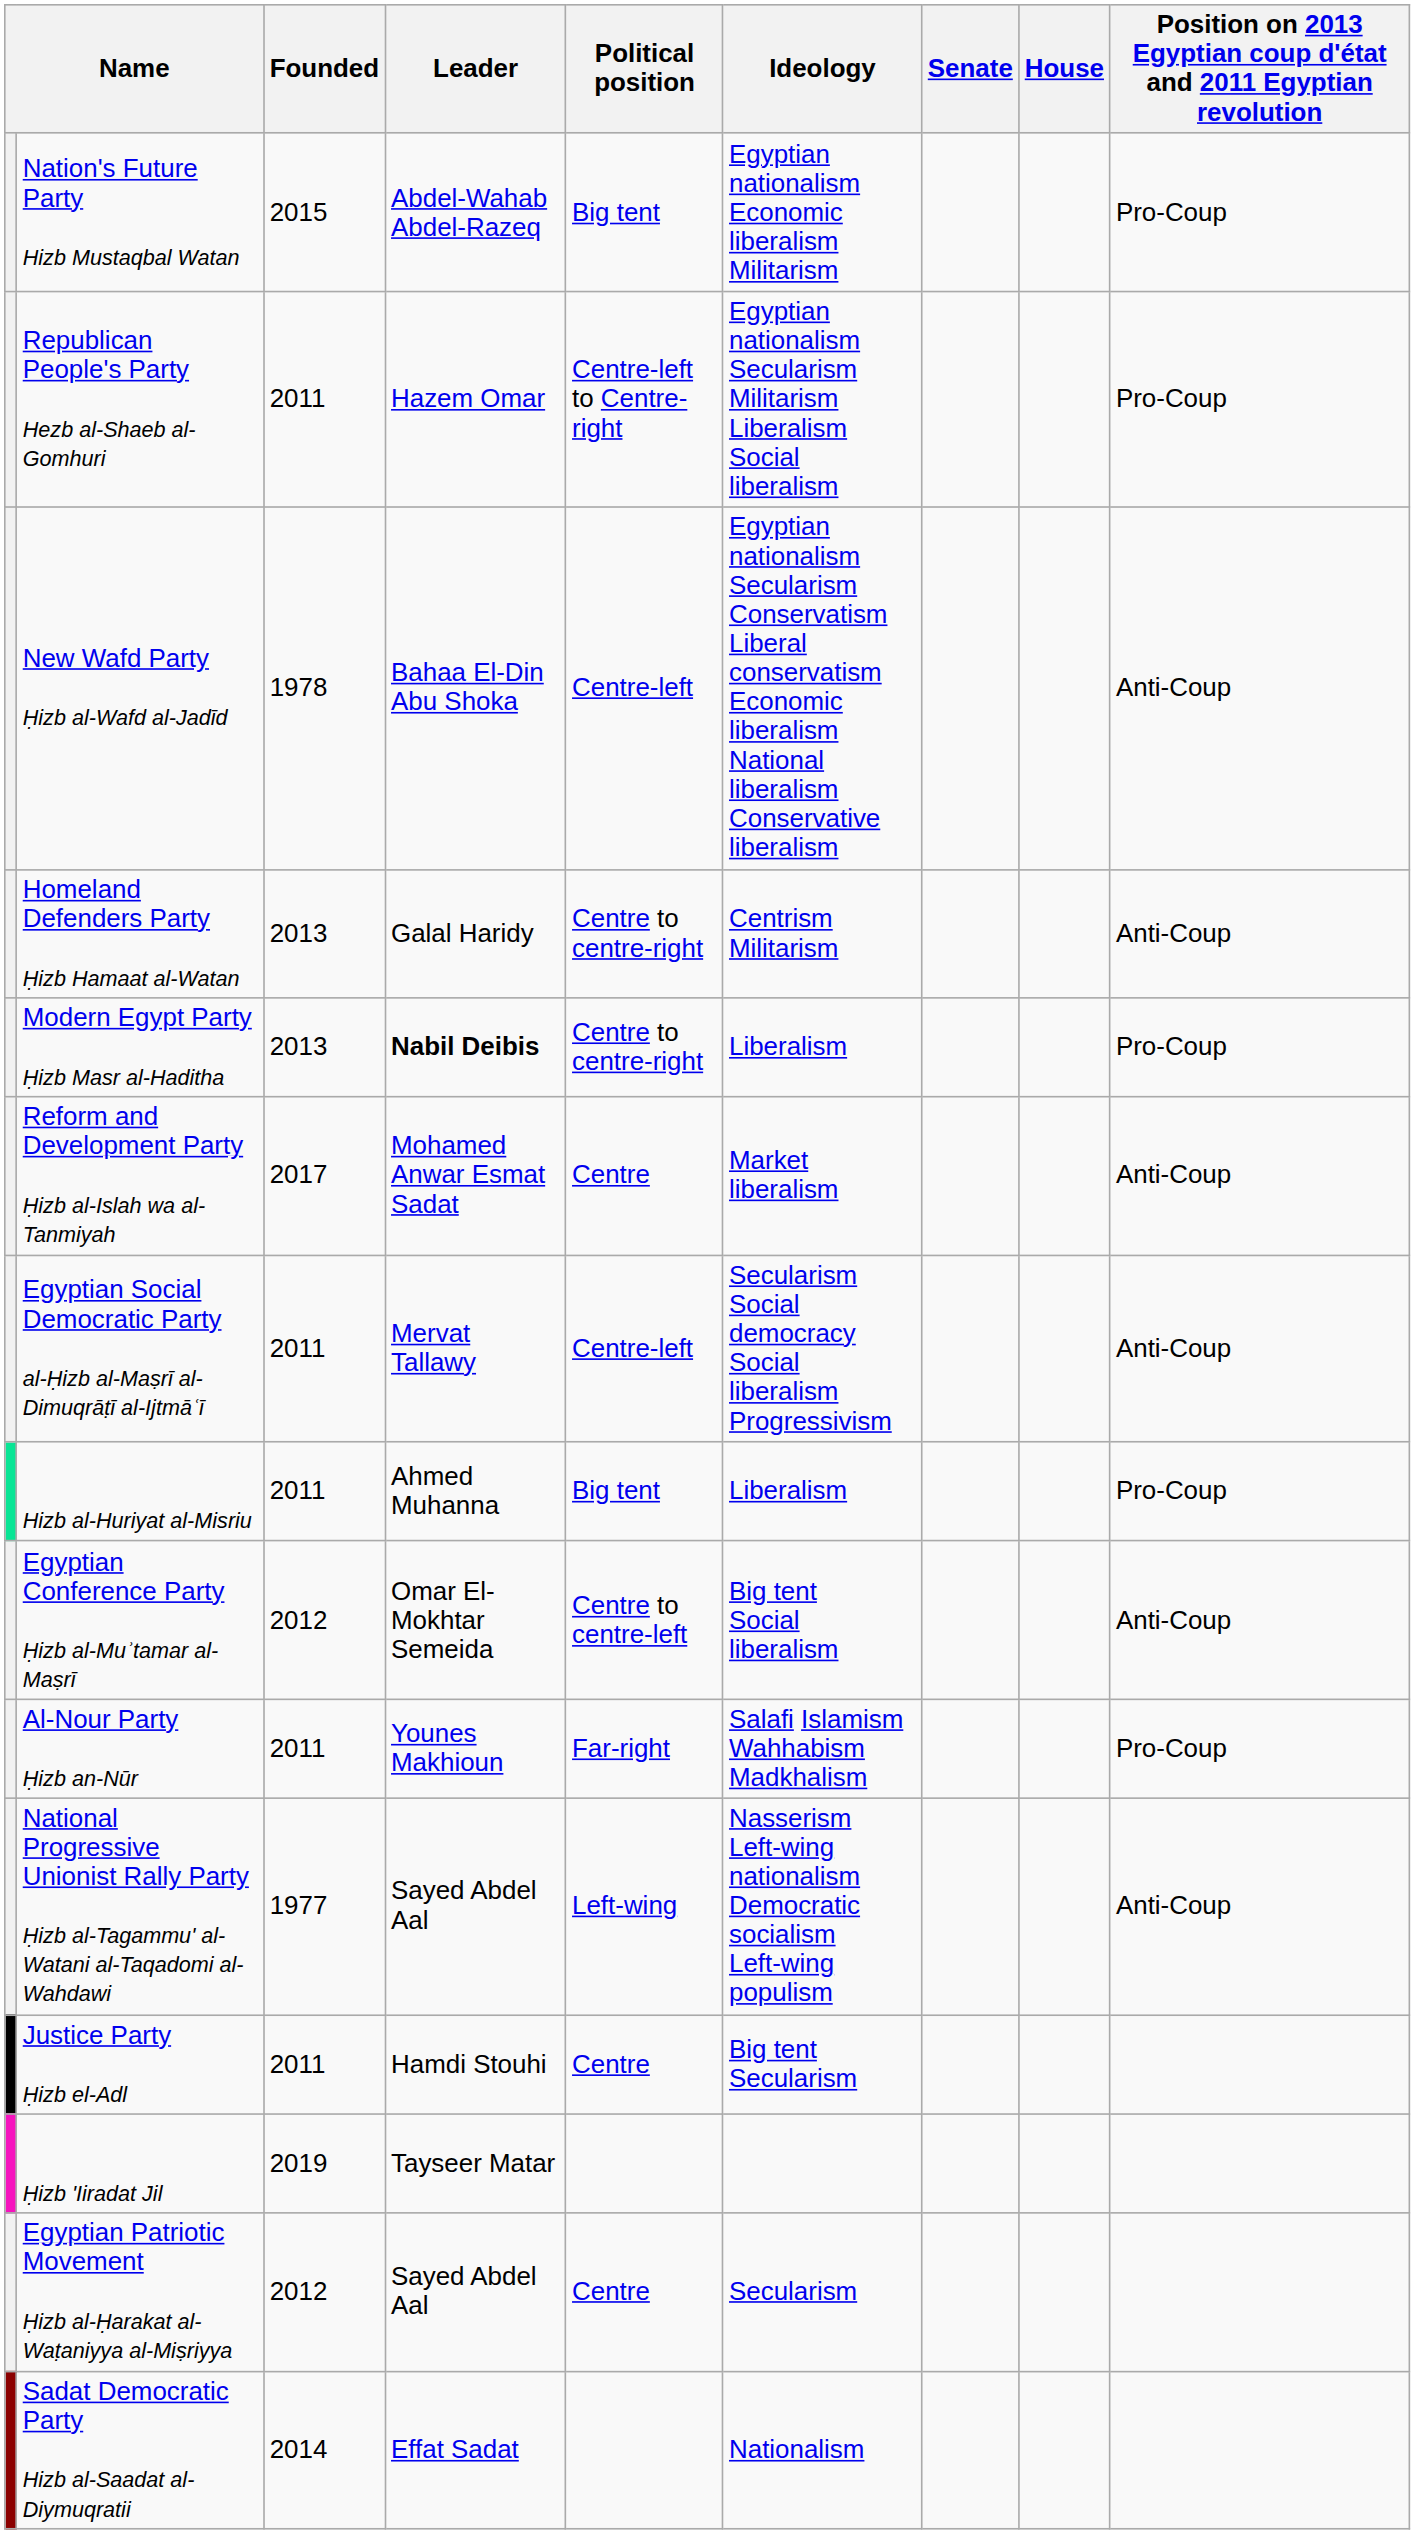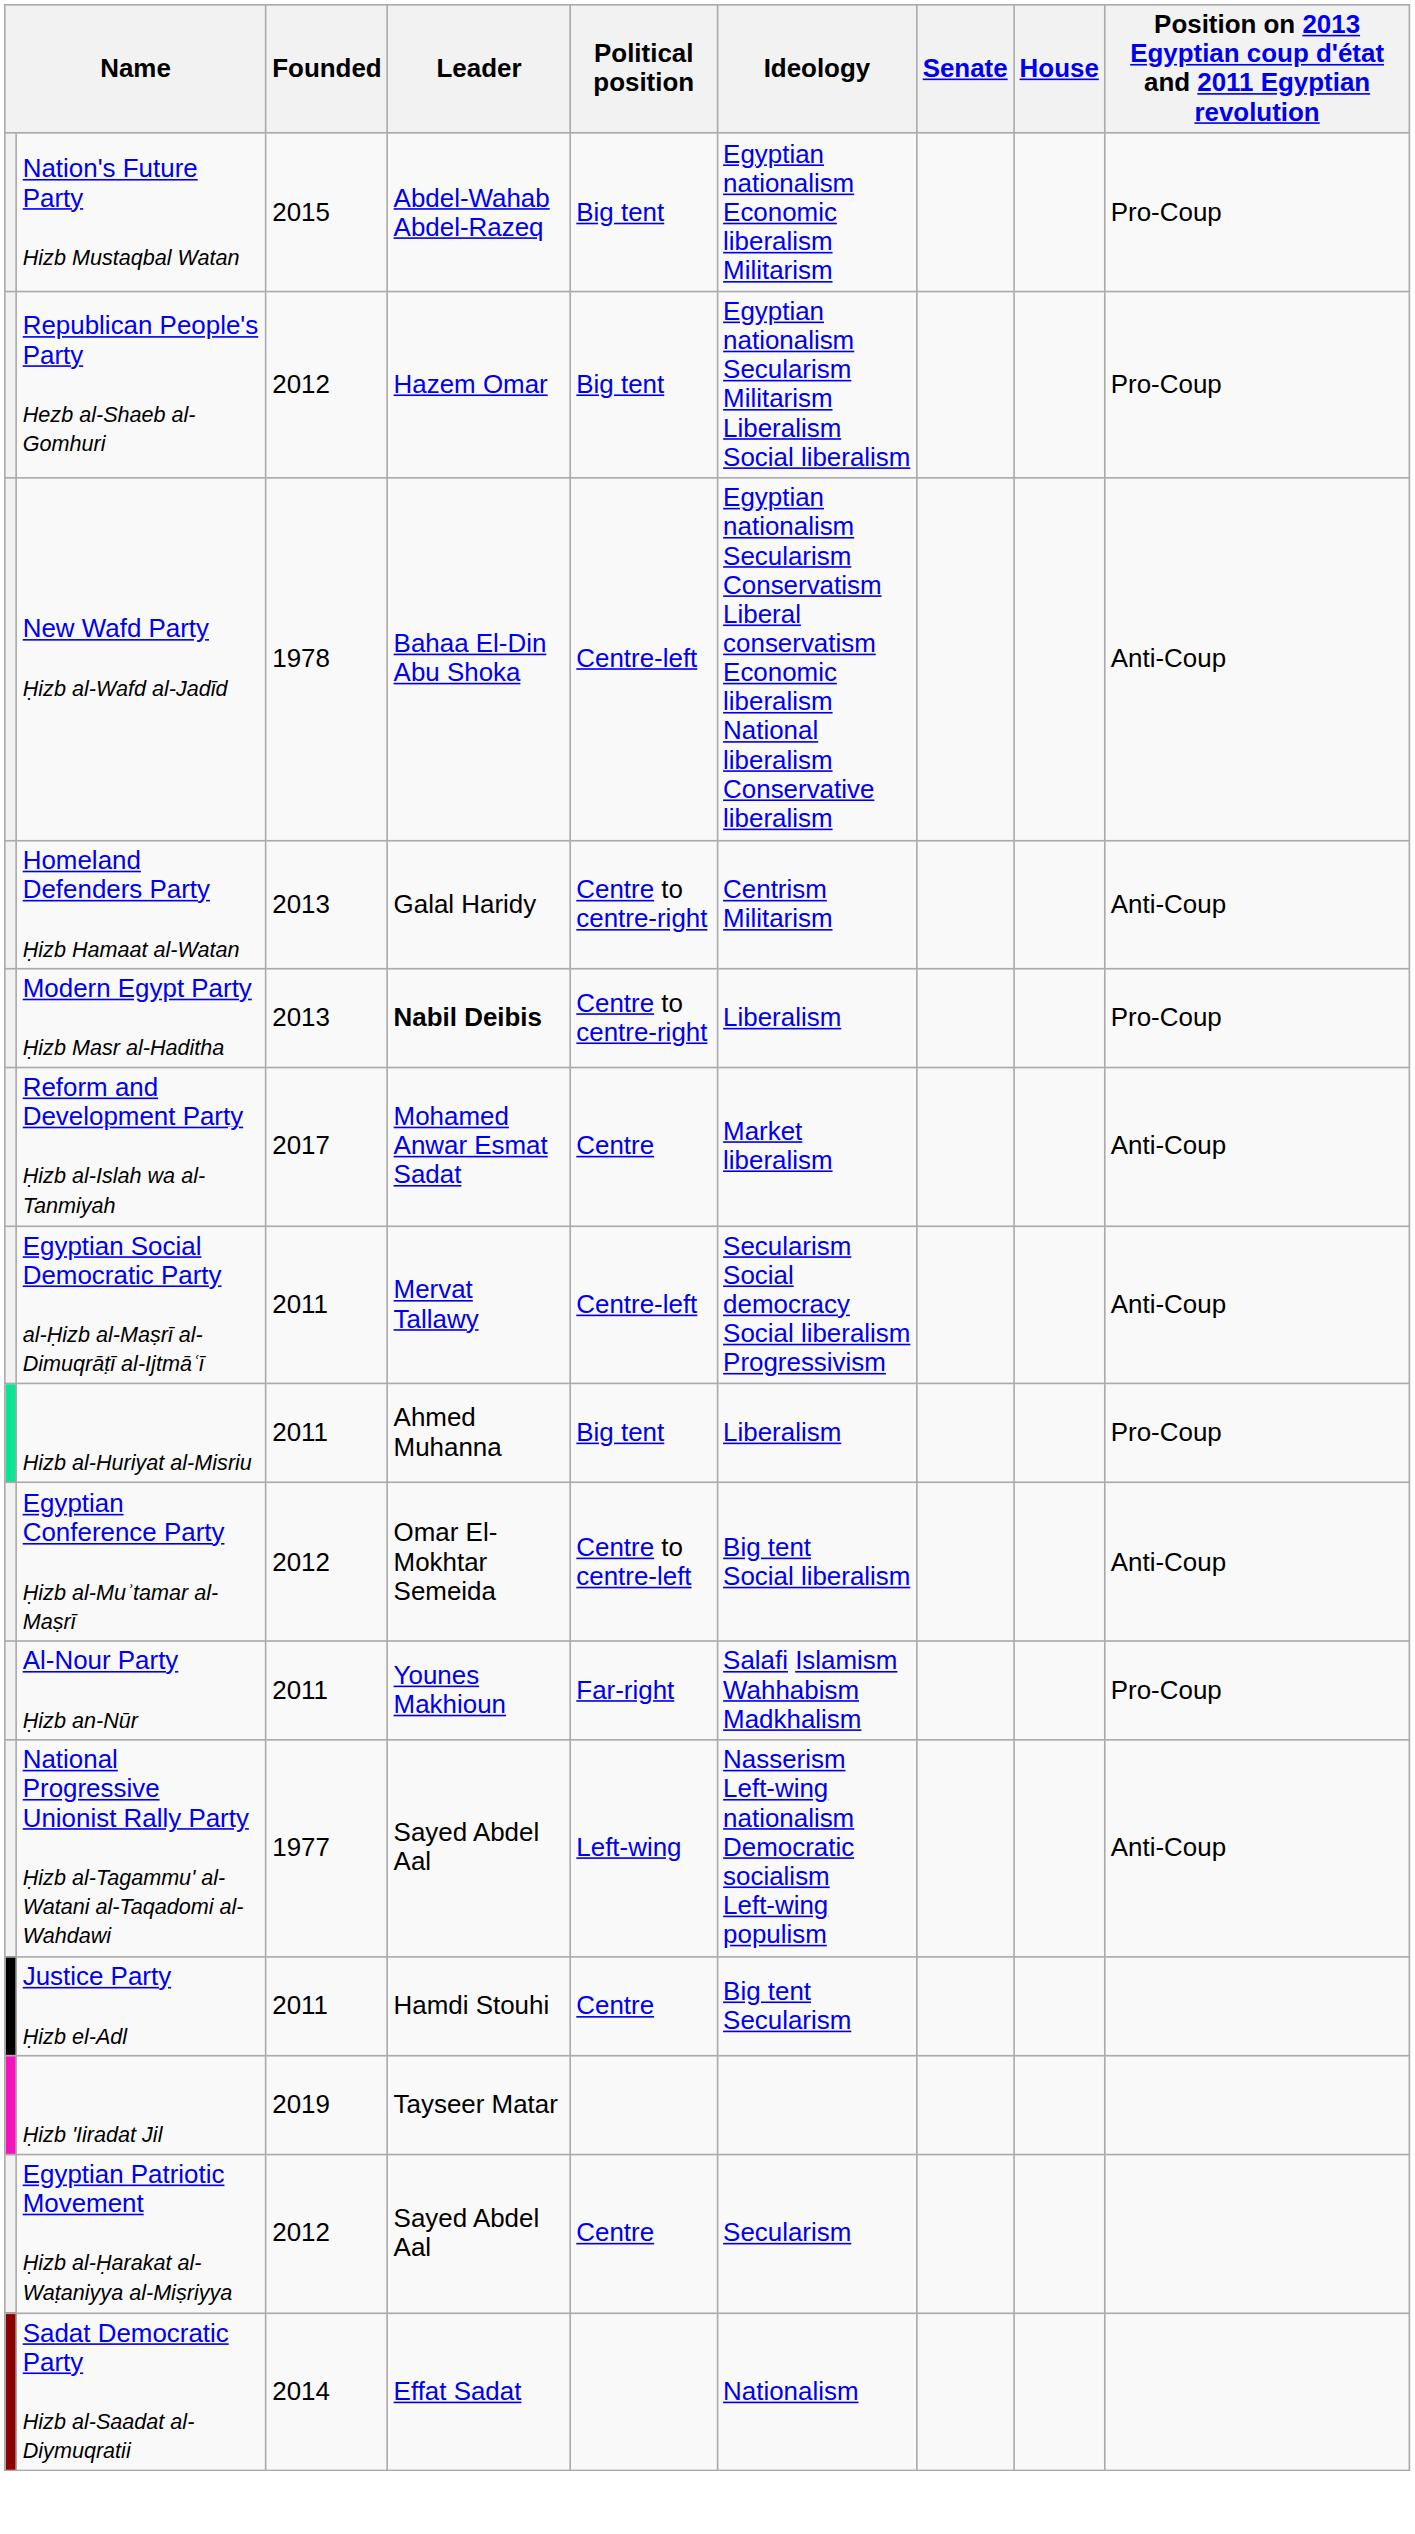(298, 398) 2011 -> (301, 384) 2012
(633, 398) Centre-left to Centre-right -> (620, 384) Big tent
